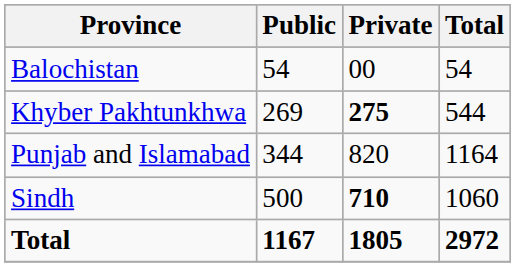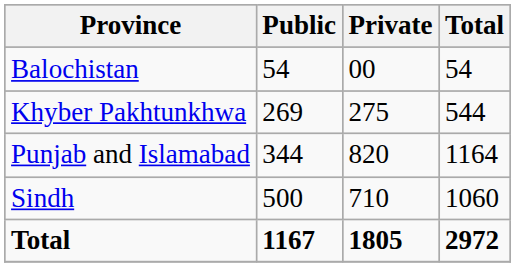(369, 111) bold -> (369, 111) normal
(369, 197) bold -> (369, 197) normal
